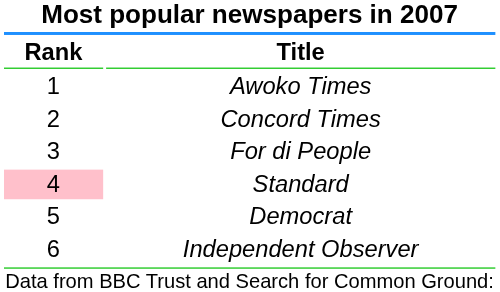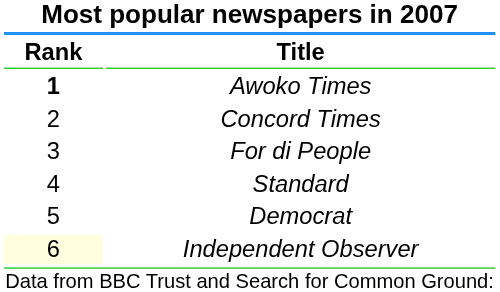(53, 86) normal -> (53, 86) bold
(53, 184) pink background -> (53, 184) no background
(53, 249) no background -> (53, 249) lightyellow background
